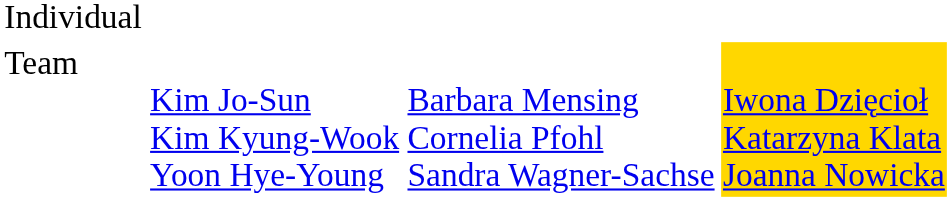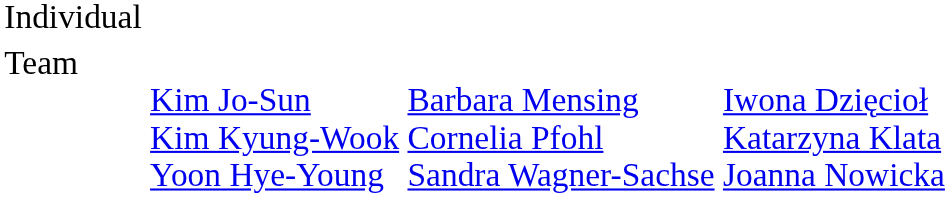(834, 137) gold background -> (834, 137) no background
